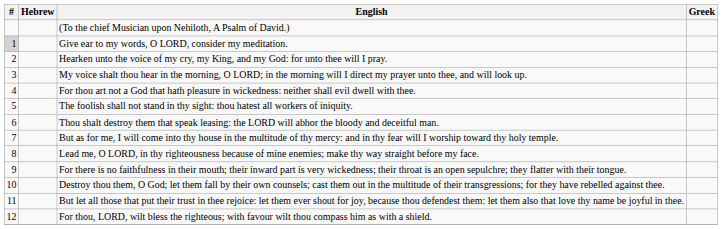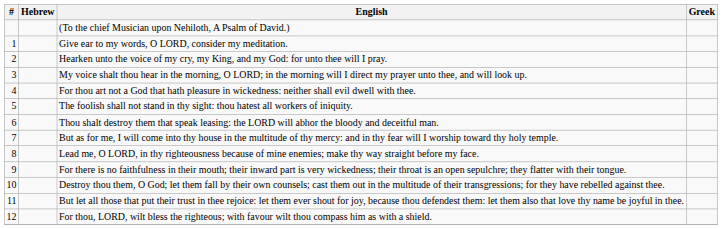(14, 43) lightgrey background -> (14, 43) no background
